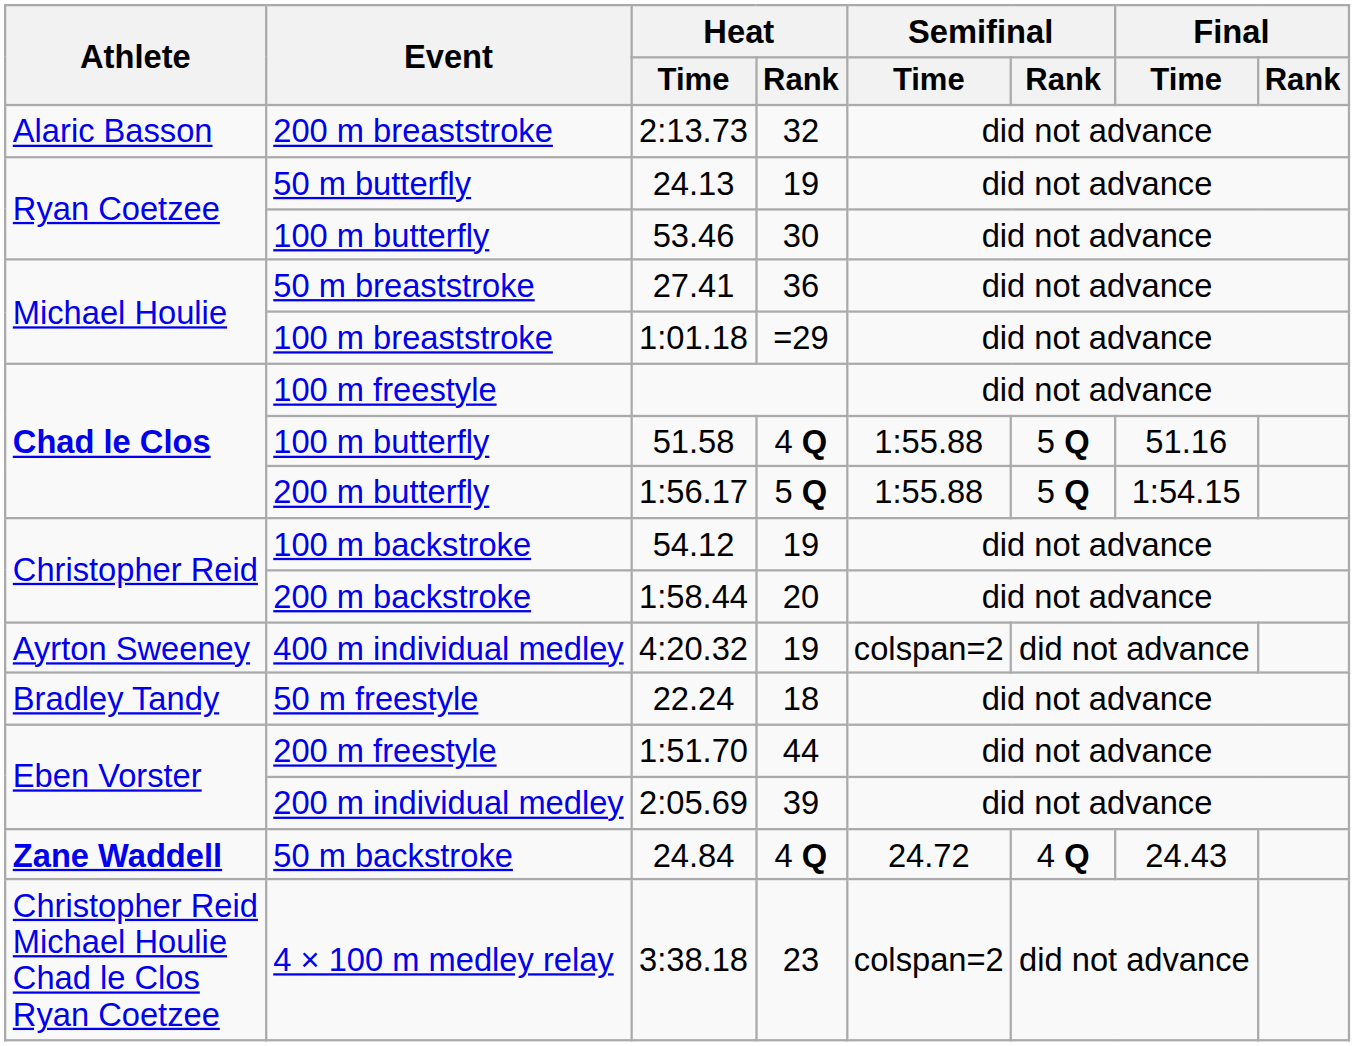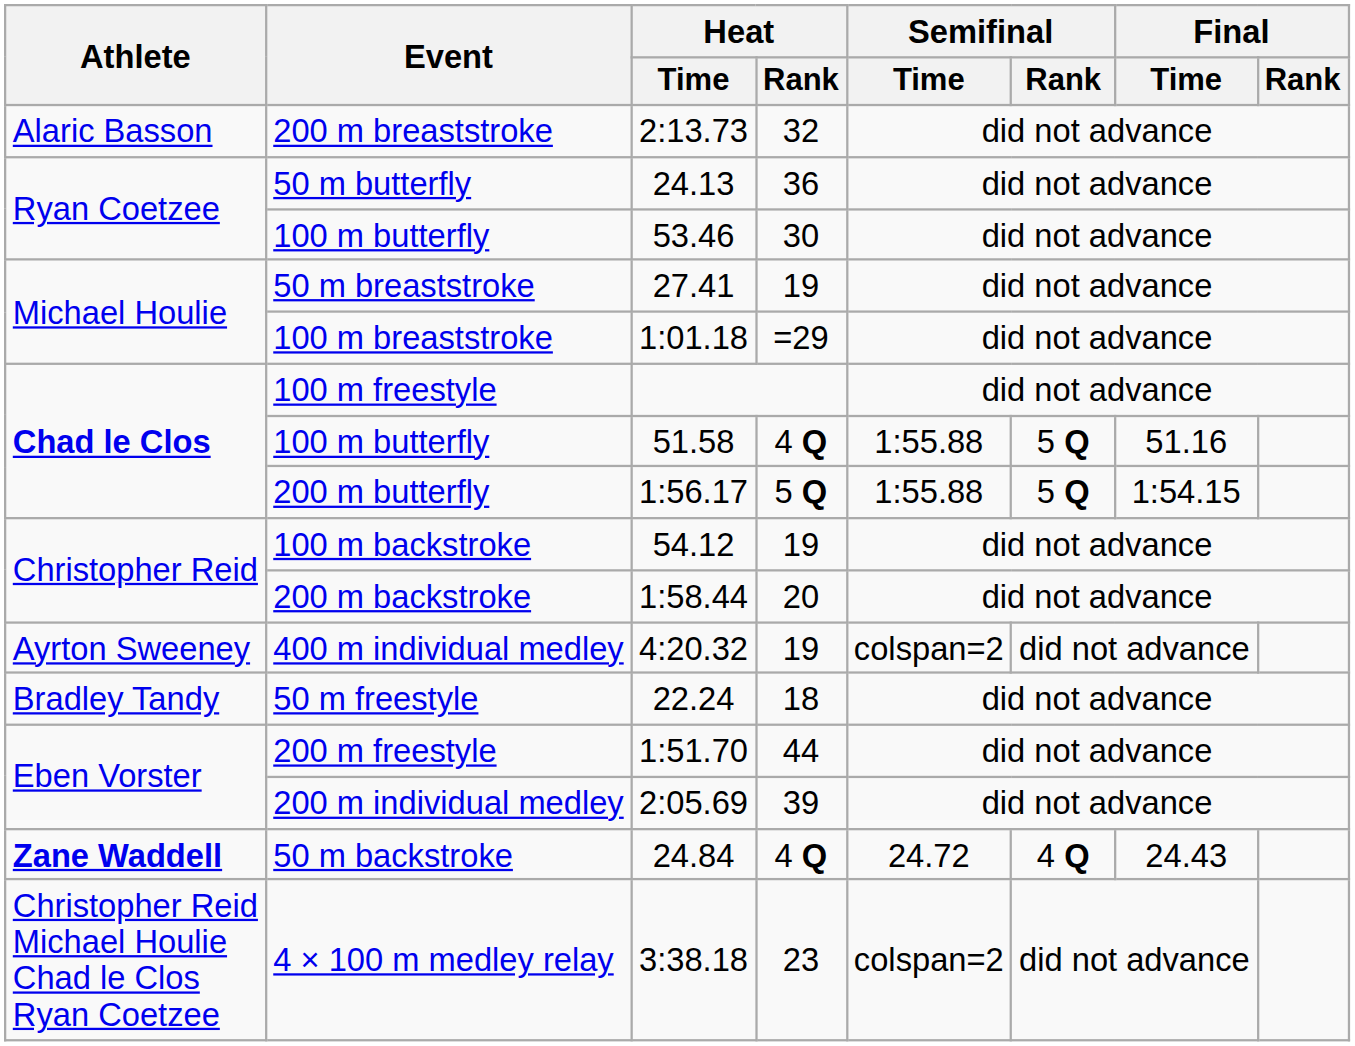(801, 183) 19 -> (801, 183) 36
(801, 287) 36 -> (801, 287) 19
